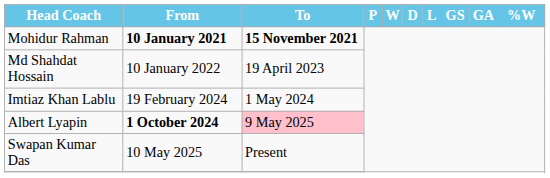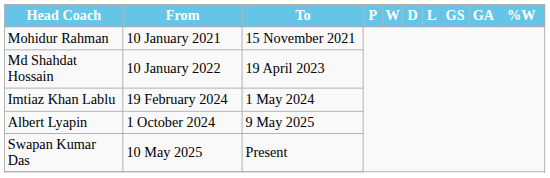(176, 38) bold -> (173, 38) normal
(301, 38) bold -> (300, 38) normal
(172, 122) bold -> (171, 122) normal
(279, 122) pink background -> (280, 122) no background
